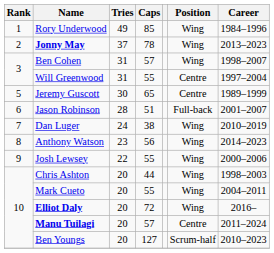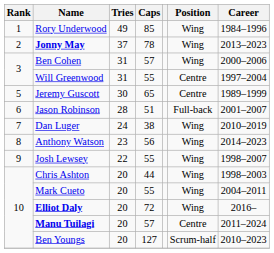(244, 61) 1998–2007 -> (244, 61) 2000–2006
(244, 158) 2000–2006 -> (244, 158) 1998–2007
